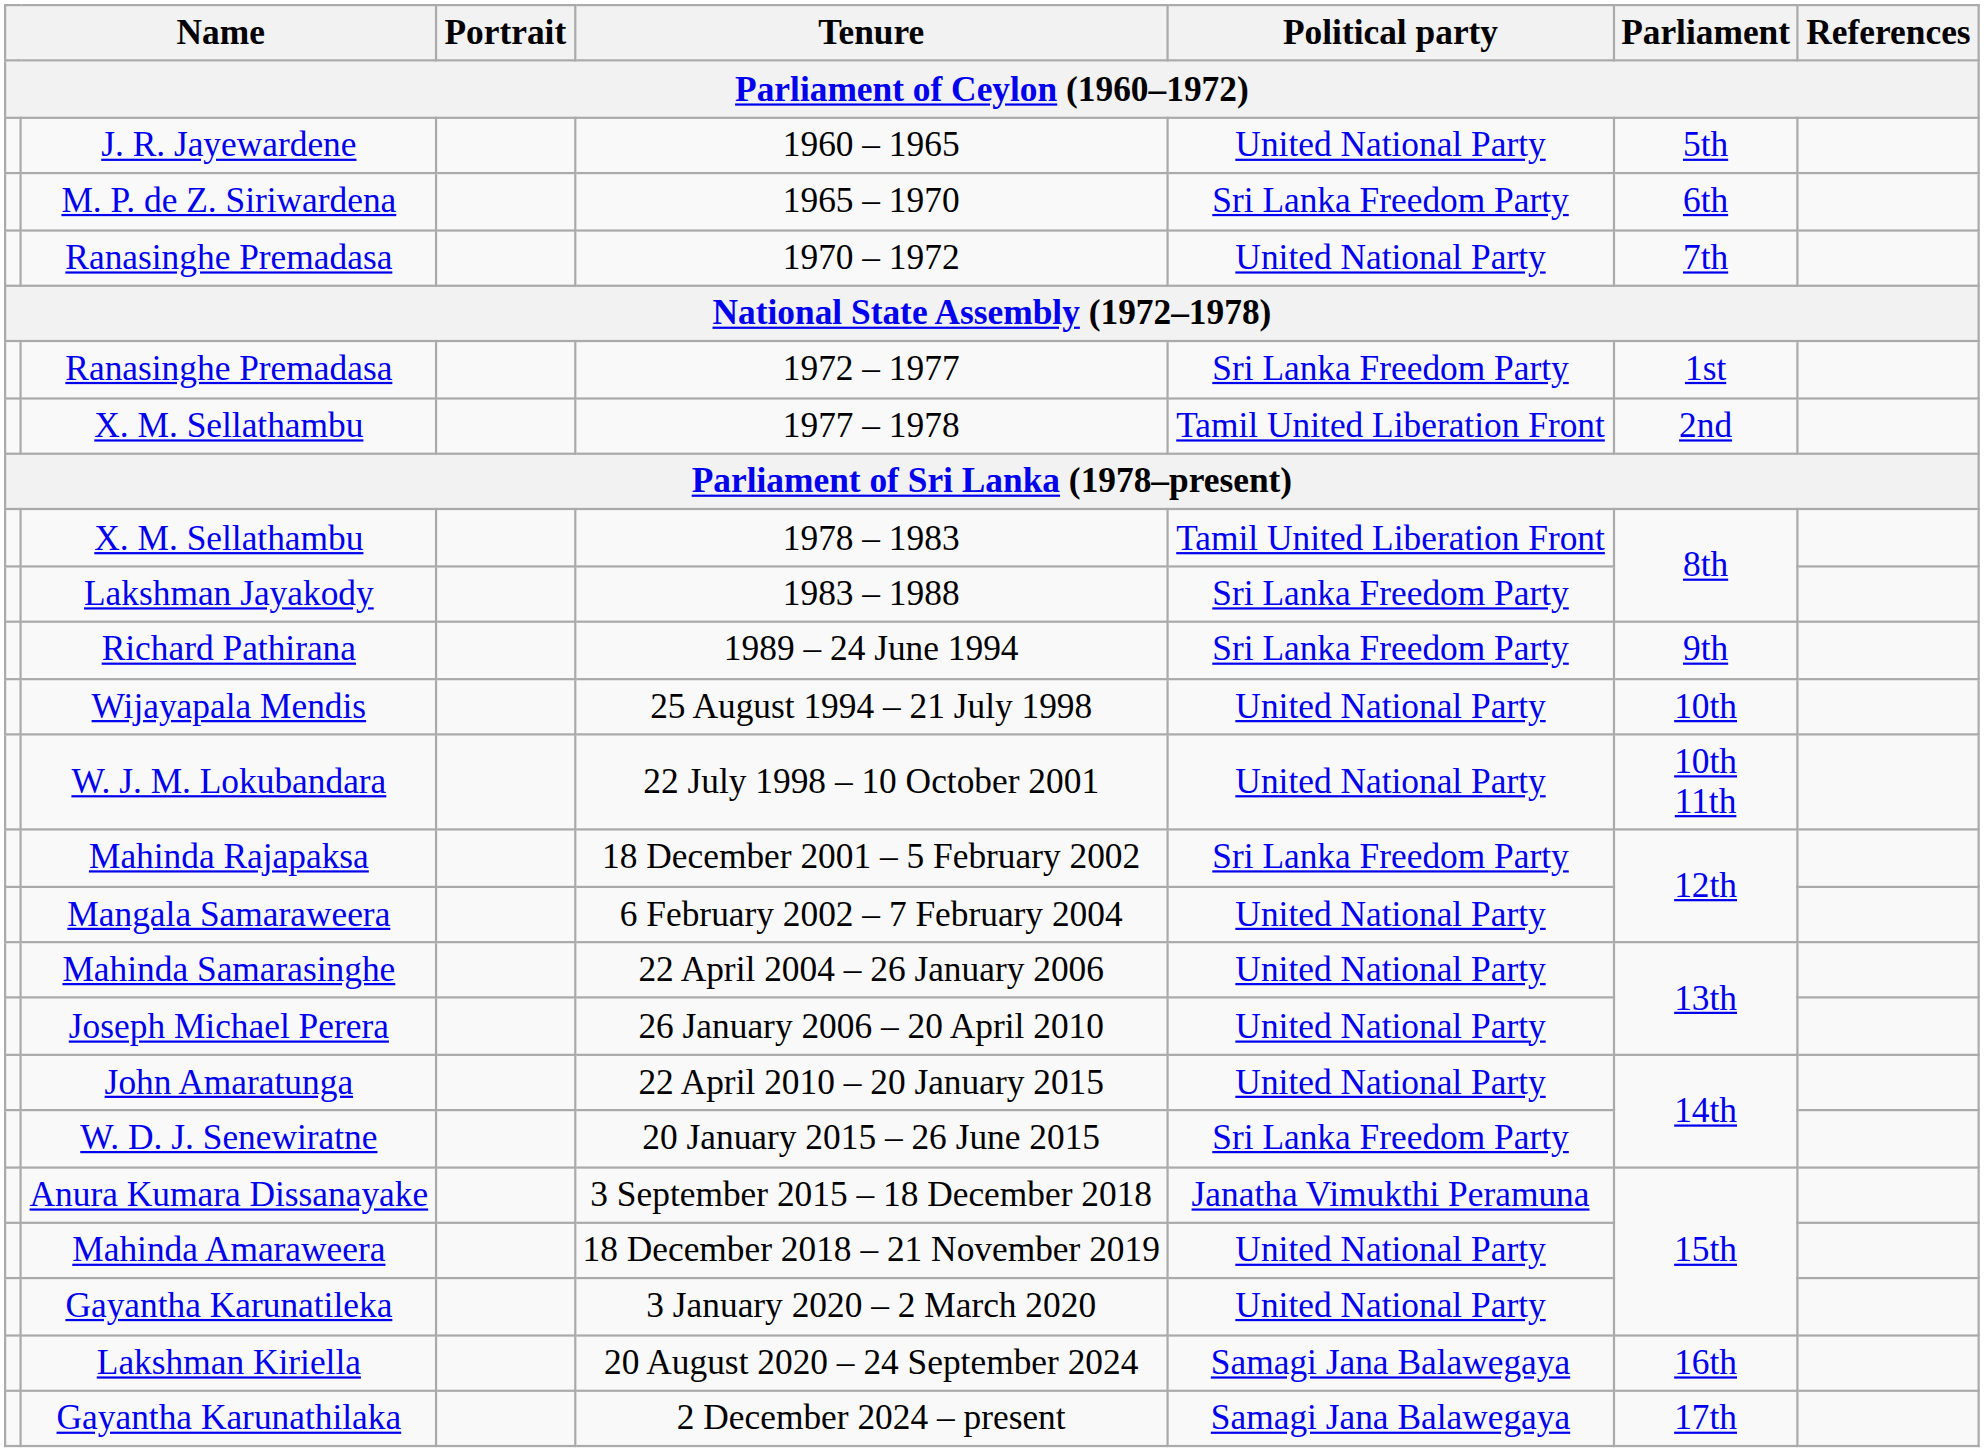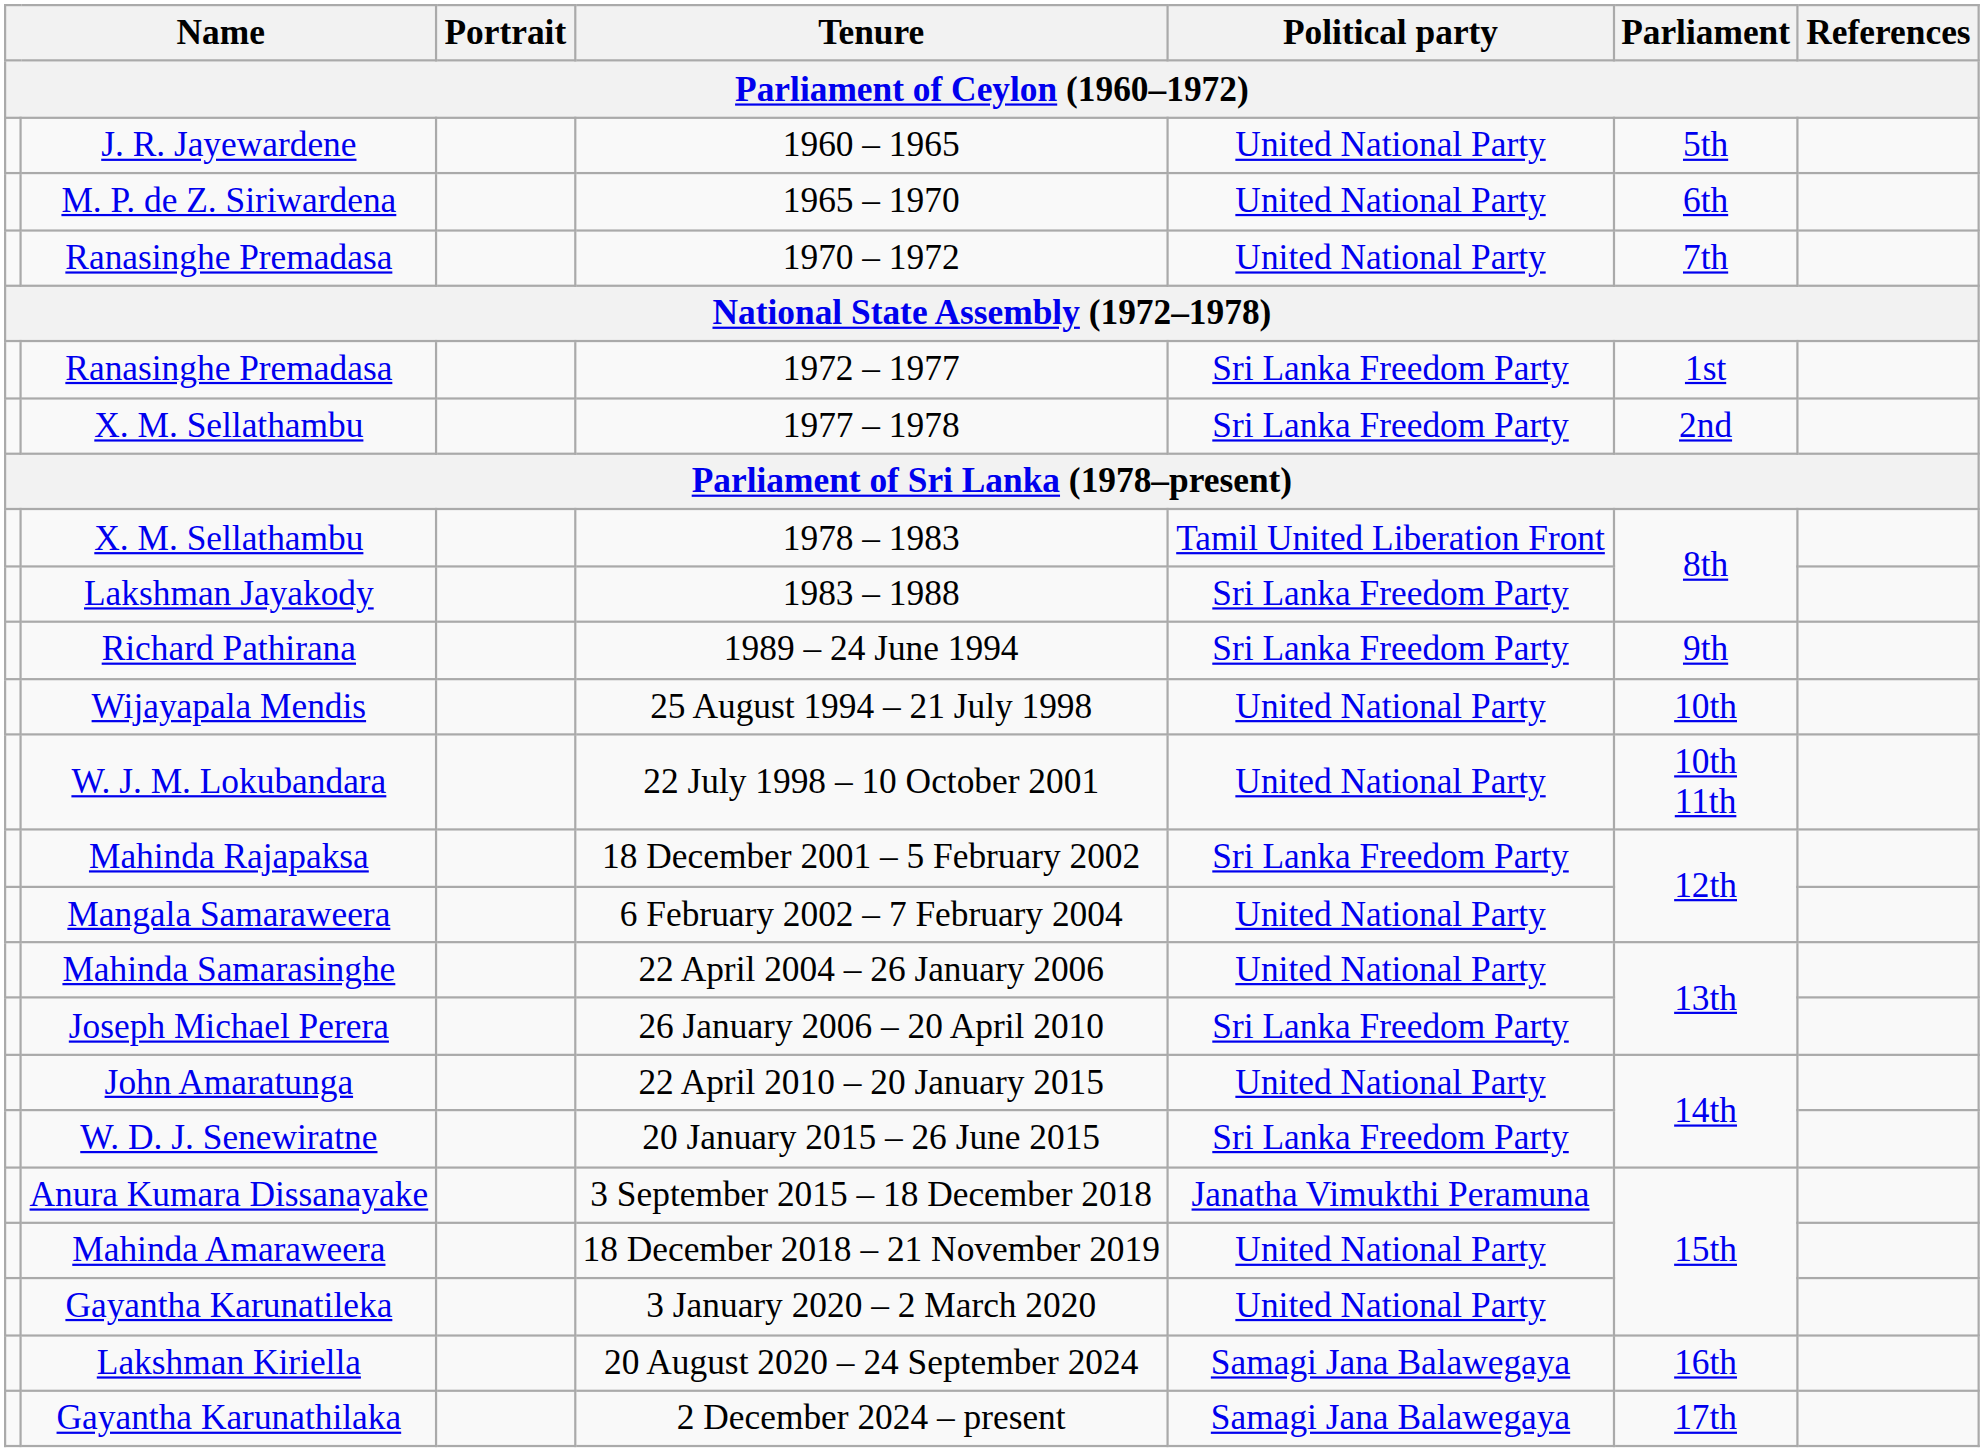(1391, 200) Sri Lanka Freedom Party -> (1391, 200) United National Party
(1391, 425) Tamil United Liberation Front -> (1391, 425) Sri Lanka Freedom Party
(1391, 1025) United National Party -> (1391, 1025) Sri Lanka Freedom Party
